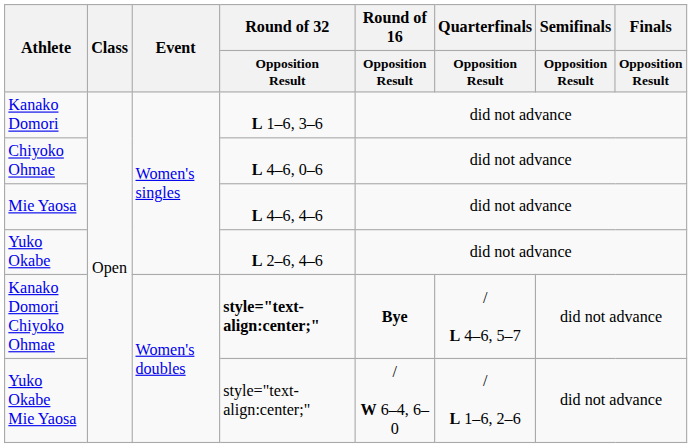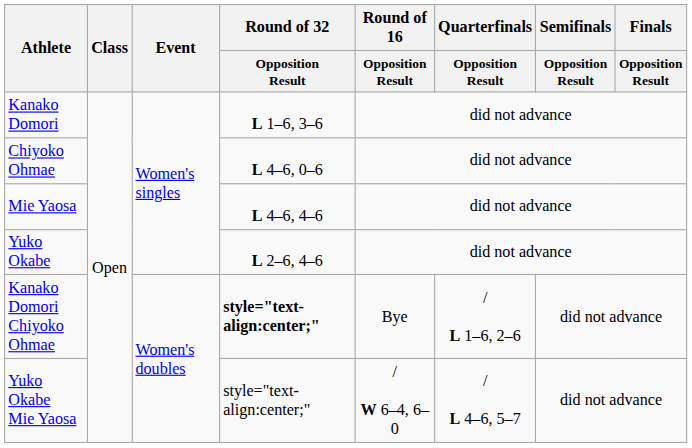(395, 317) bold -> (395, 317) normal
(485, 317) / L 4–6, 5–7 -> (485, 317) / L 1–6, 2–6
(485, 400) / L 1–6, 2–6 -> (485, 400) / L 4–6, 5–7
